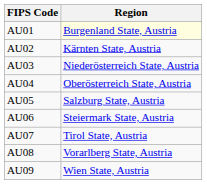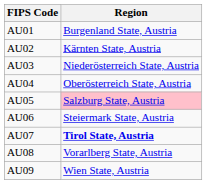(120, 30) lightyellow background -> (120, 30) no background
(114, 100) no background -> (114, 100) pink background
(105, 135) normal -> (109, 135) bold
